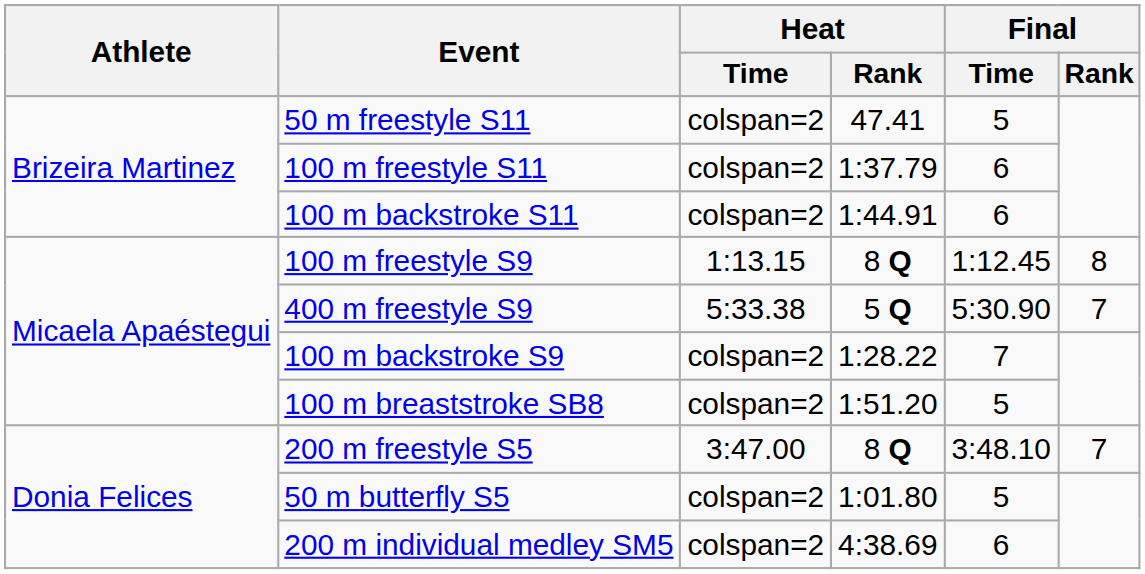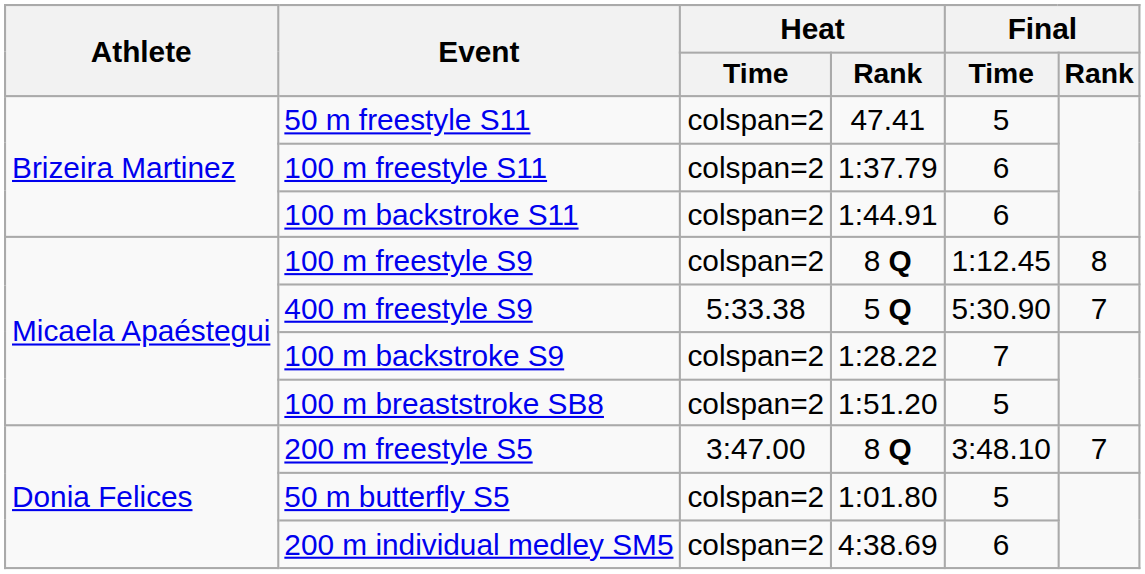(756, 262) 1:13.15 -> (756, 262) colspan=2
